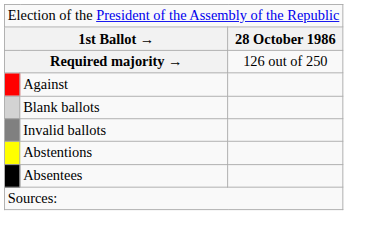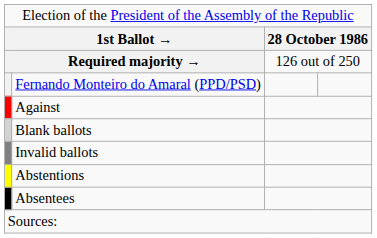+ row: (138, 84)
